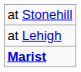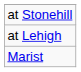(27, 56) bold -> (25, 56) normal
